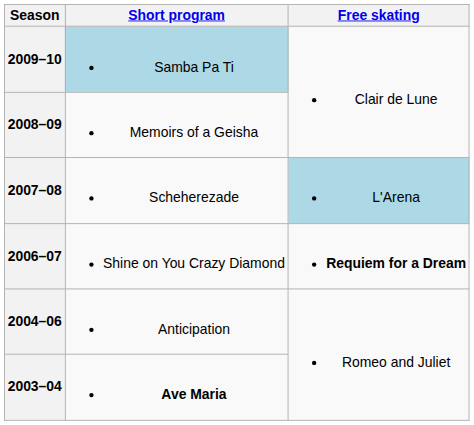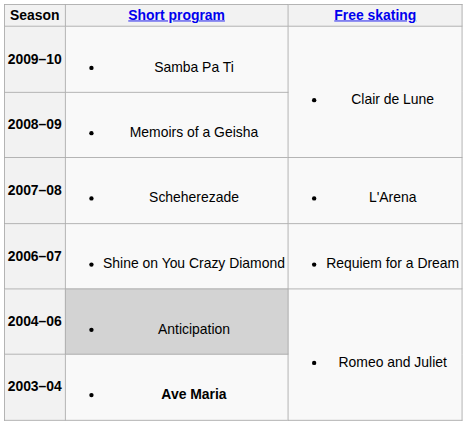(177, 67) lightblue background -> (177, 67) no background
(379, 198) lightblue background -> (375, 198) no background
(379, 264) bold -> (375, 264) normal
(177, 329) no background -> (177, 329) lightgrey background
